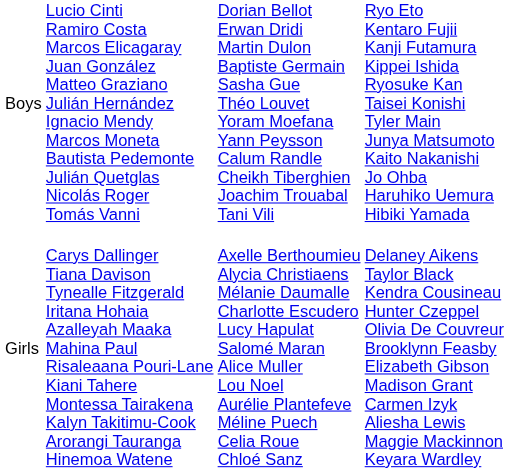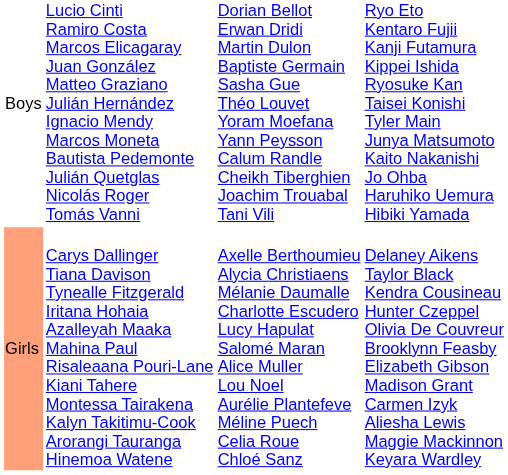(22, 348) no background -> (22, 348) lightsalmon background
